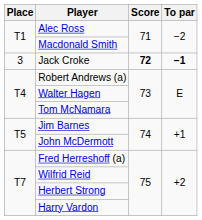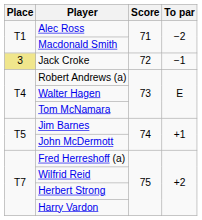(20, 61) no background -> (20, 61) khaki background
(145, 61) bold -> (145, 61) normal
(180, 61) bold -> (180, 61) normal
